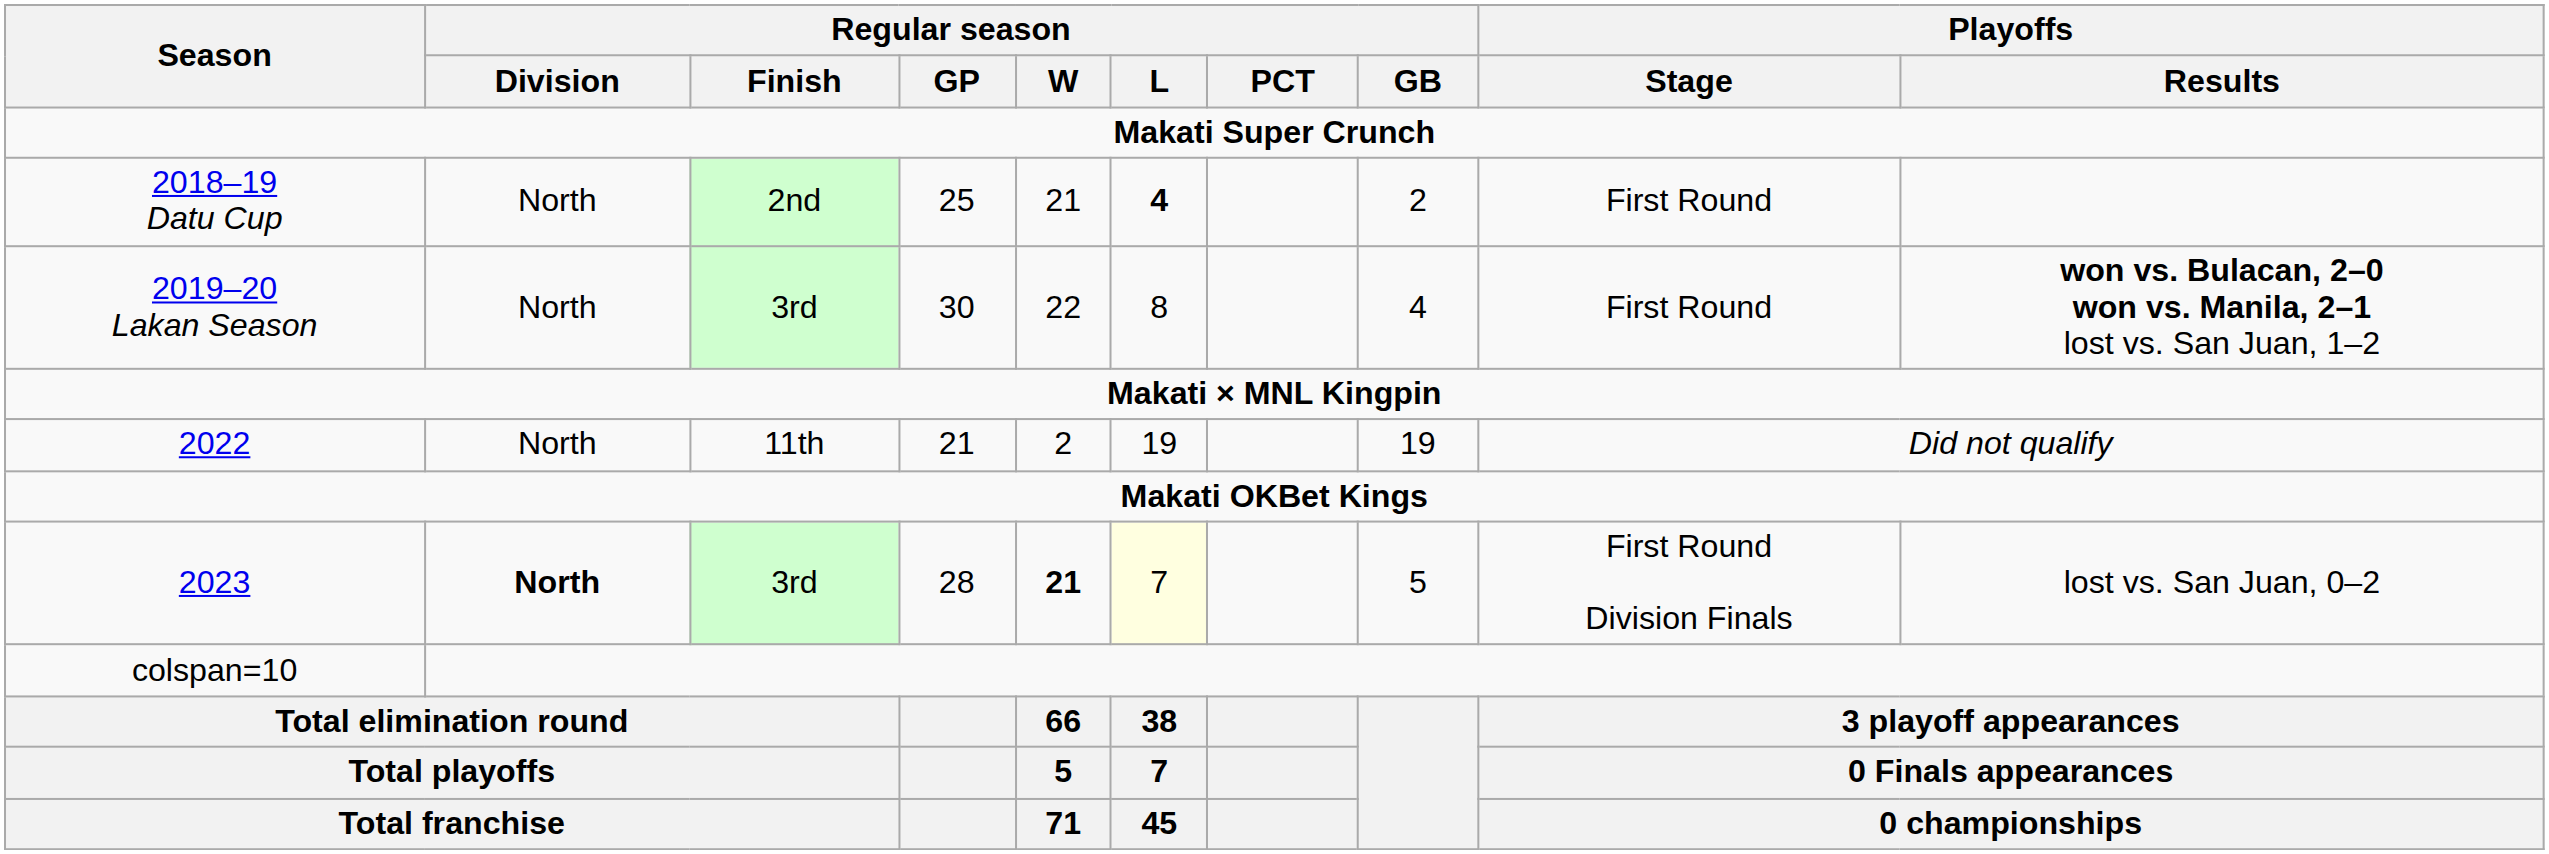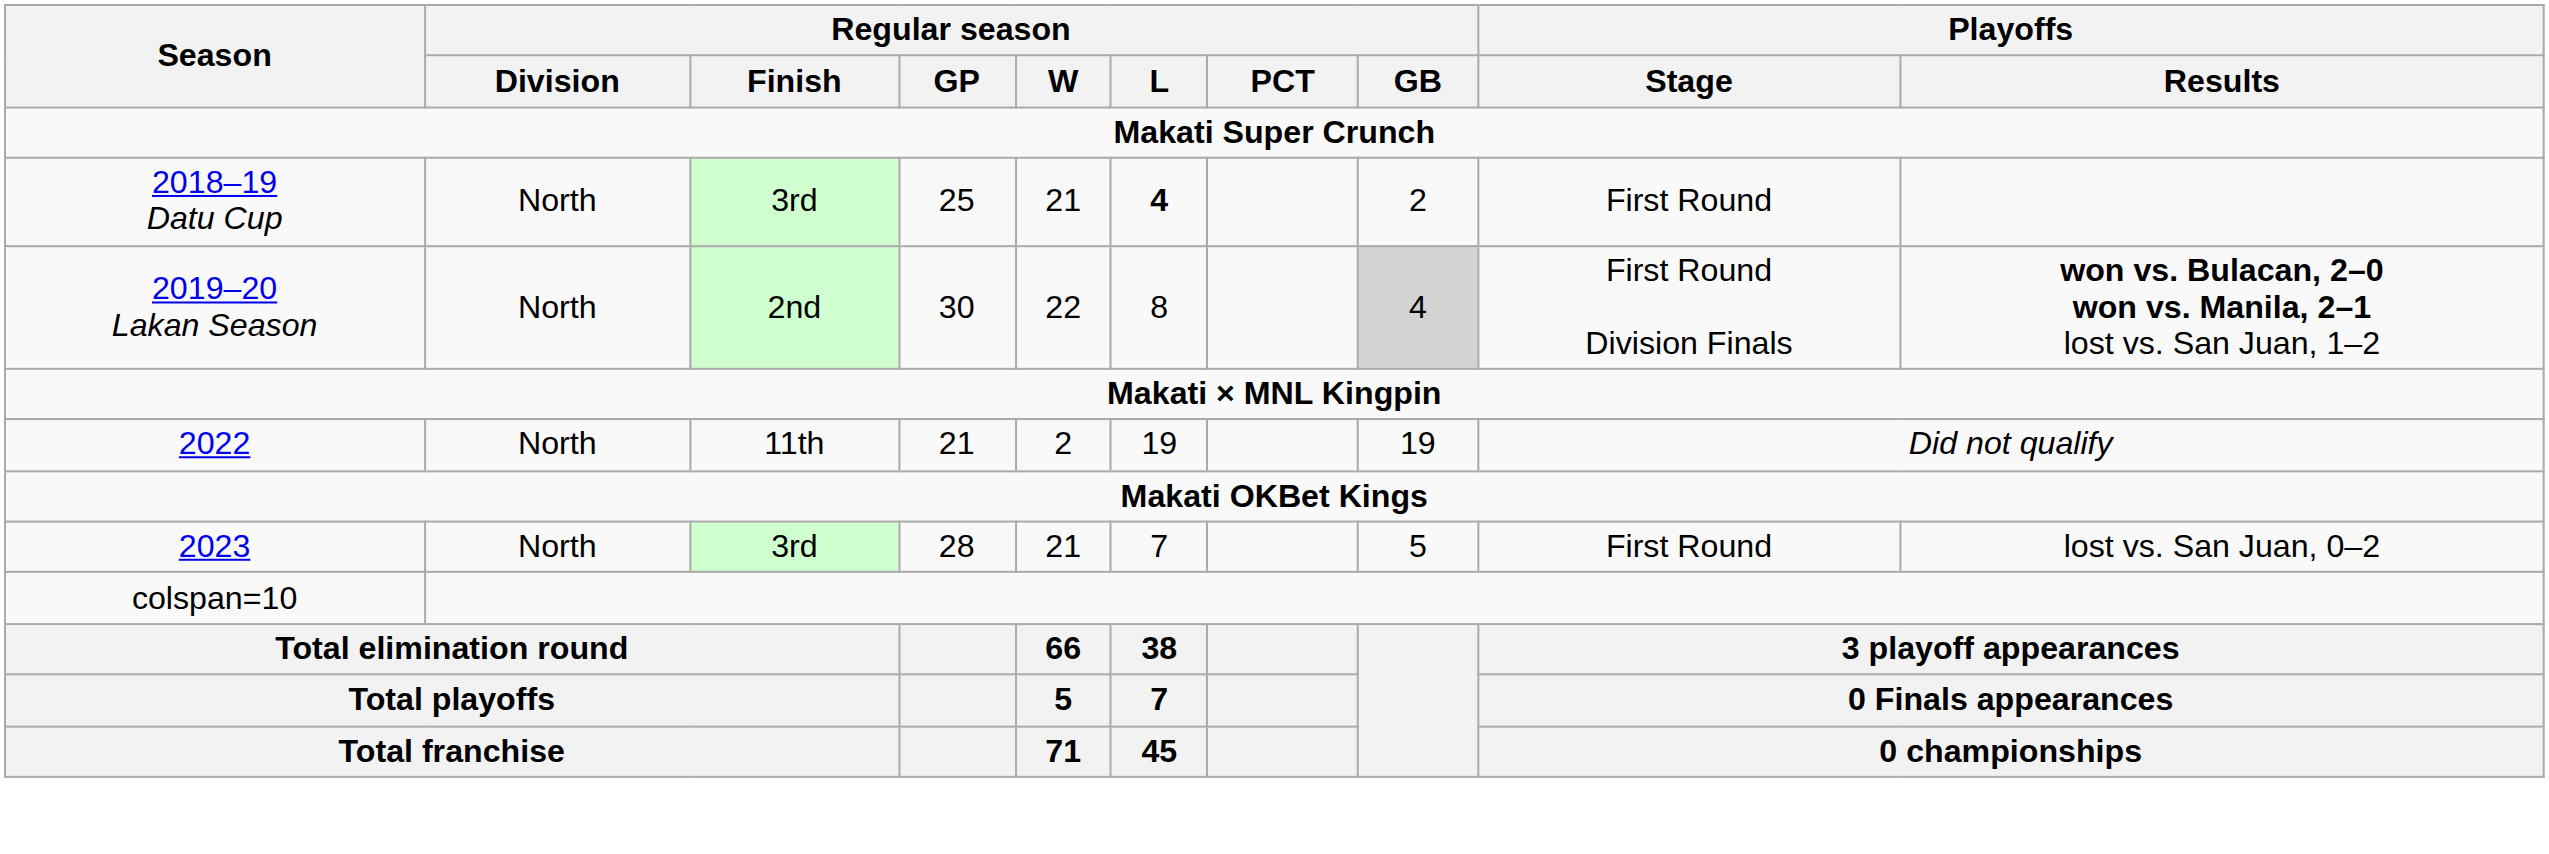(794, 201) 2nd -> (794, 201) 3rd
(794, 306) 3rd -> (794, 306) 2nd
(1418, 306) no background -> (1418, 306) lightgrey background
(1689, 306) First Round -> (1689, 306) First Round Division Finals
(557, 582) bold -> (557, 546) normal
(1063, 582) bold -> (1063, 546) normal
(1159, 582) lightyellow background -> (1159, 546) no background
(1689, 582) First Round Division Finals -> (1689, 546) First Round
